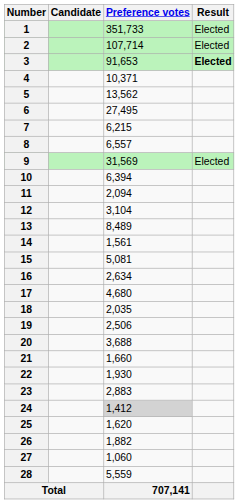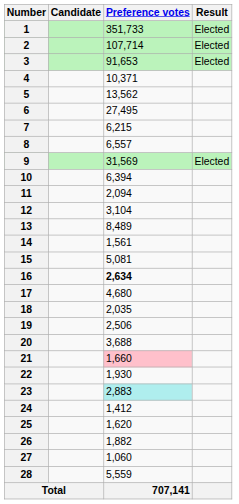(213, 62) bold -> (212, 62) normal
(119, 276) normal -> (119, 276) bold
(119, 359) no background -> (119, 359) pink background
(119, 392) no background -> (119, 392) paleturquoise background
(119, 408) lightgrey background -> (119, 408) no background
